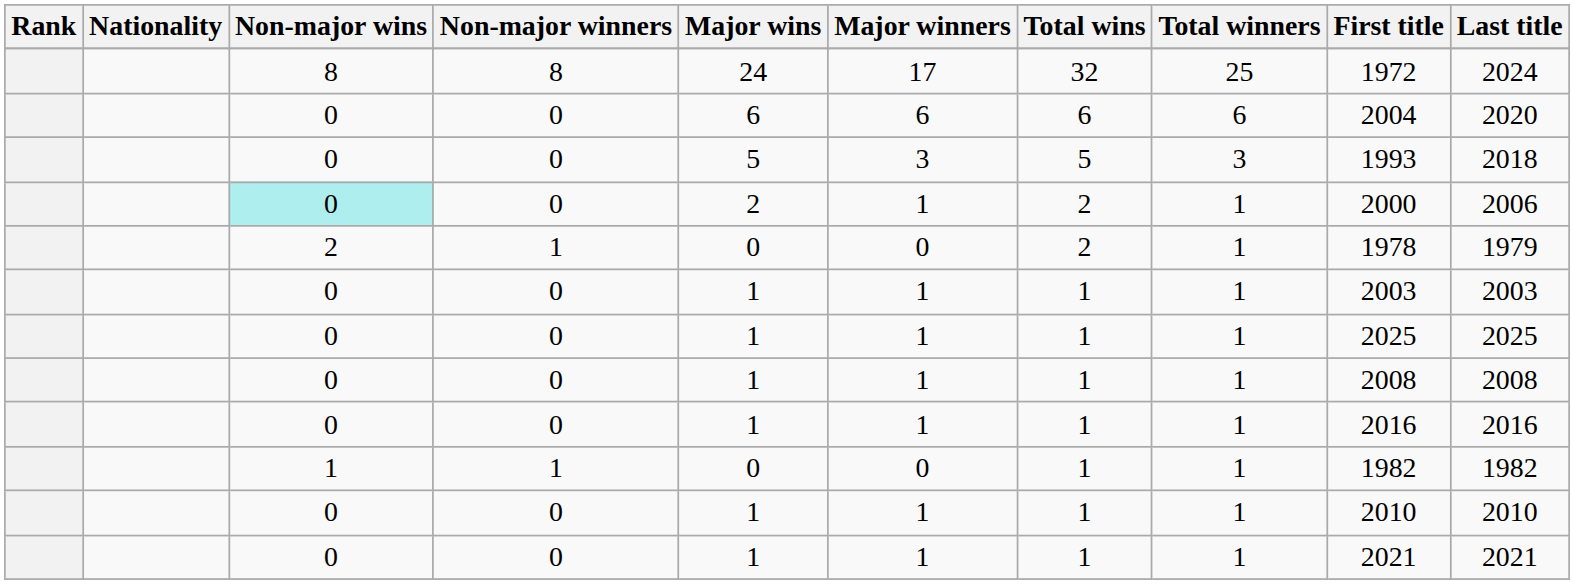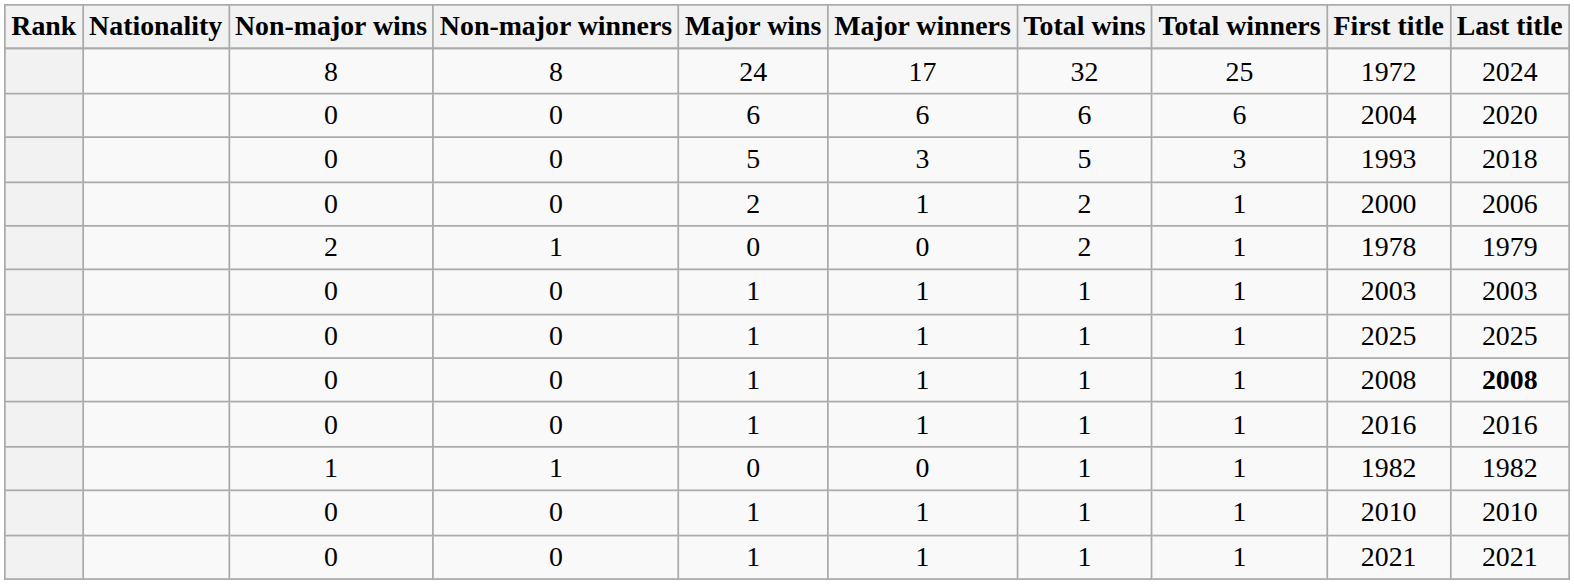(331, 203) paleturquoise background -> (331, 203) no background
(1510, 379) normal -> (1510, 379) bold
